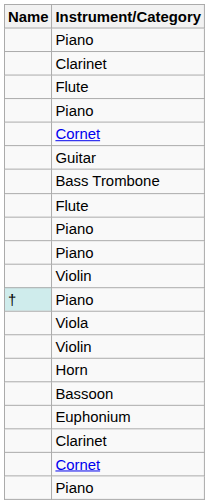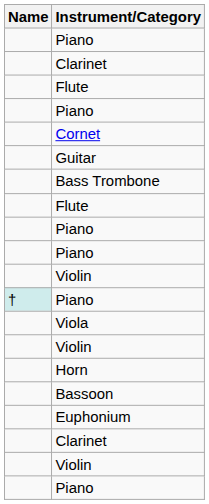(78, 465) Cornet -> (73, 465) Violin
